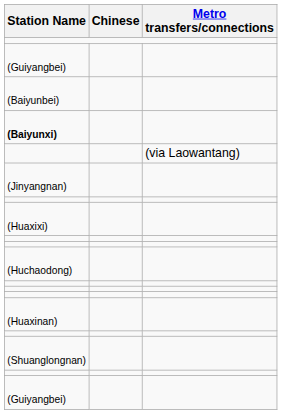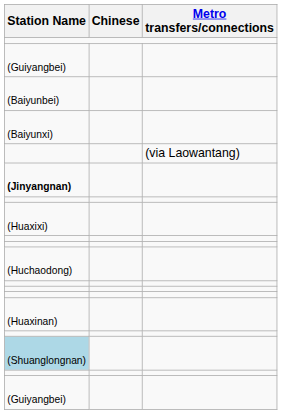(32, 134) bold -> (30, 134) normal
(37, 187) normal -> (39, 186) bold
(47, 361) no background -> (47, 361) lightblue background
